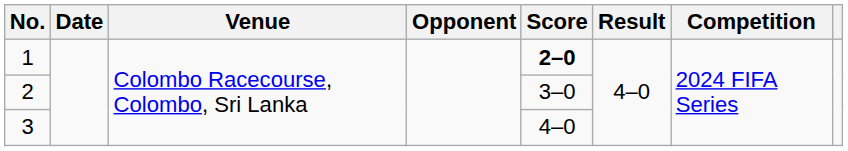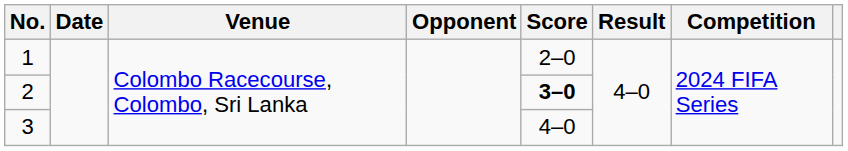(557, 57) bold -> (557, 57) normal
(557, 92) normal -> (557, 92) bold
